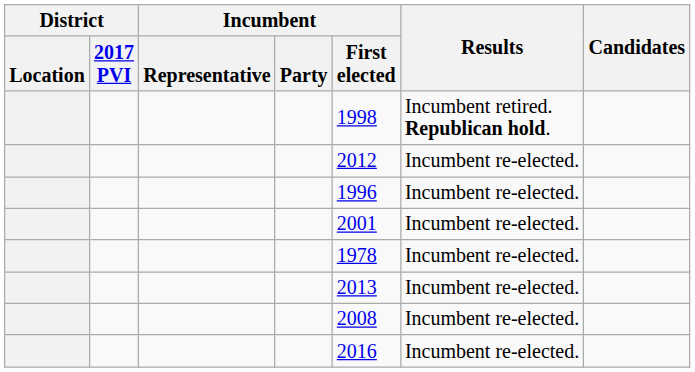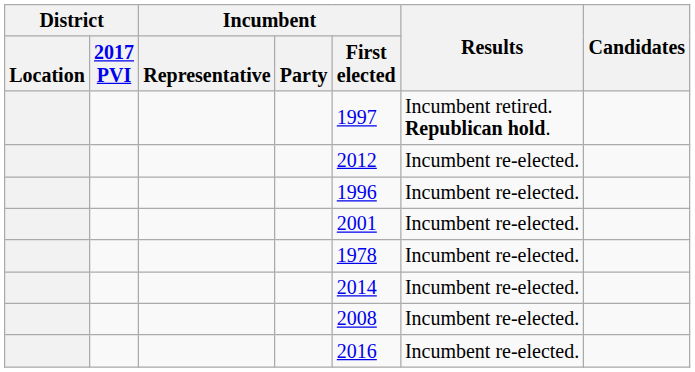(357, 117) 1998 -> (357, 117) 1997
(357, 287) 2013 -> (357, 287) 2014
